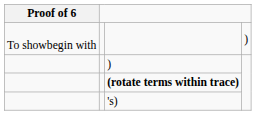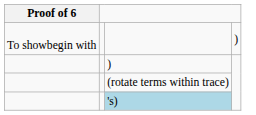(173, 82) bold -> (168, 82) normal
(112, 100) no background -> (112, 100) lightblue background
